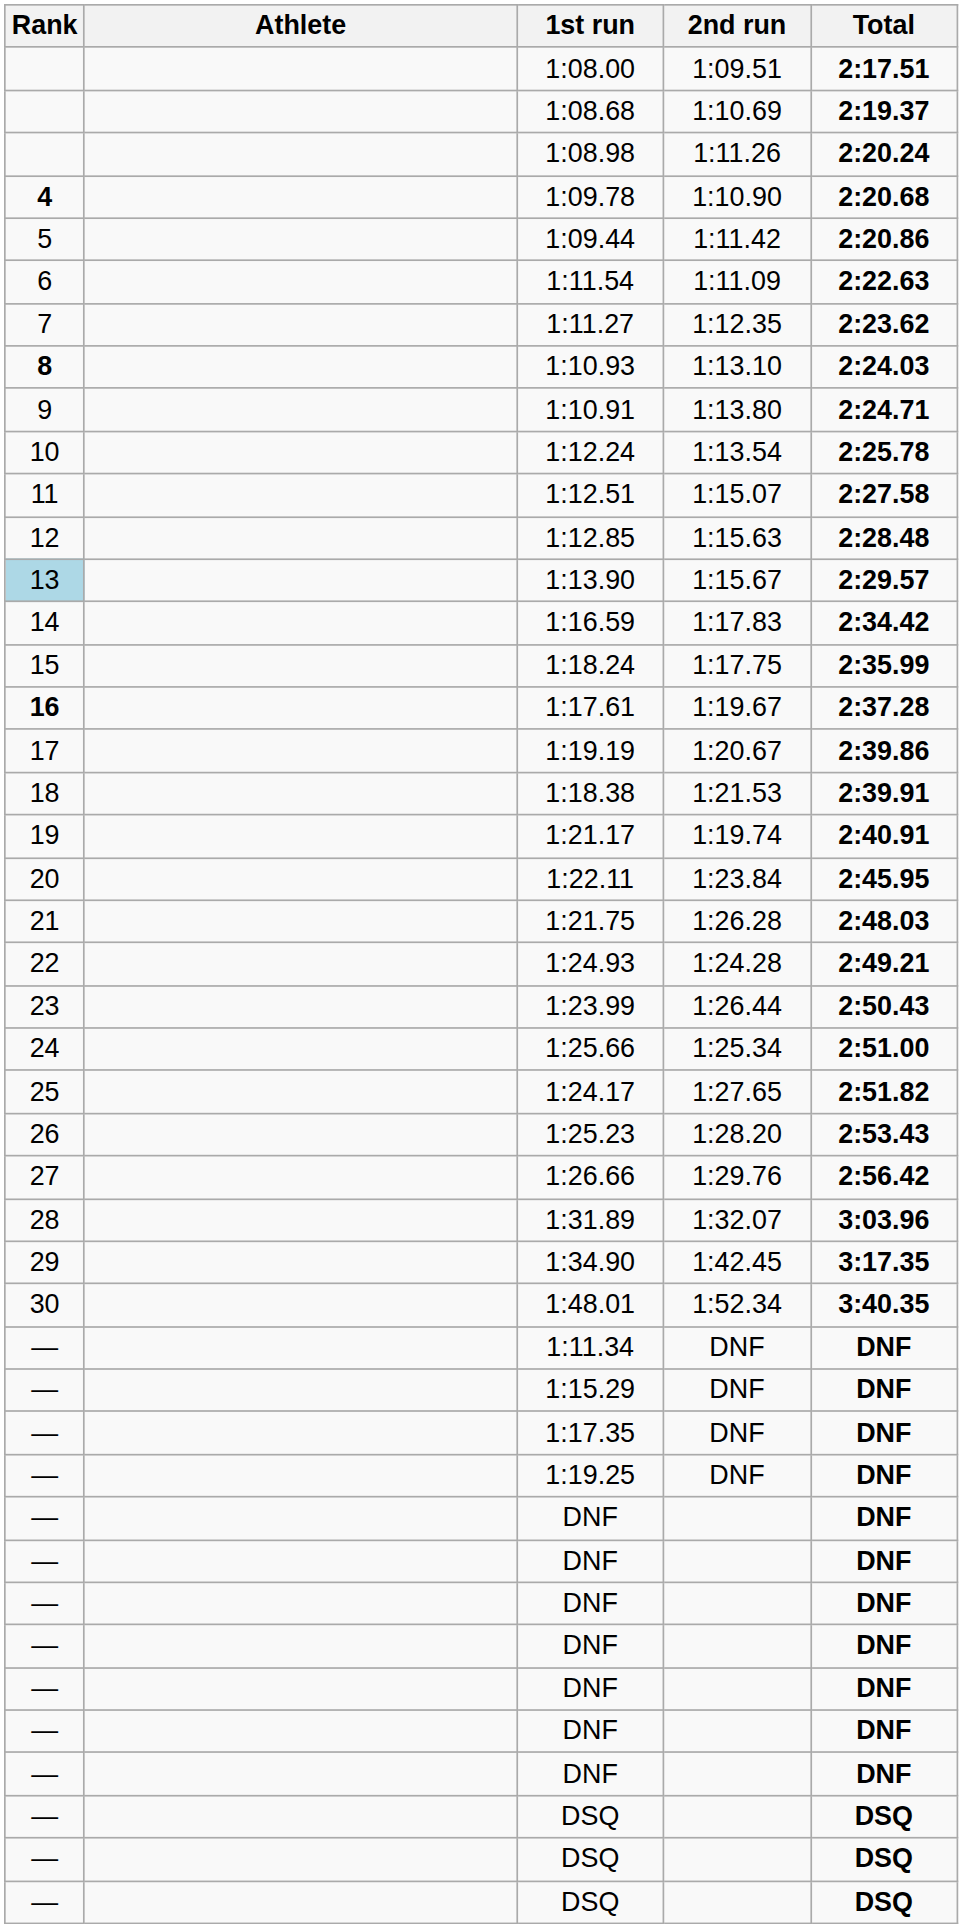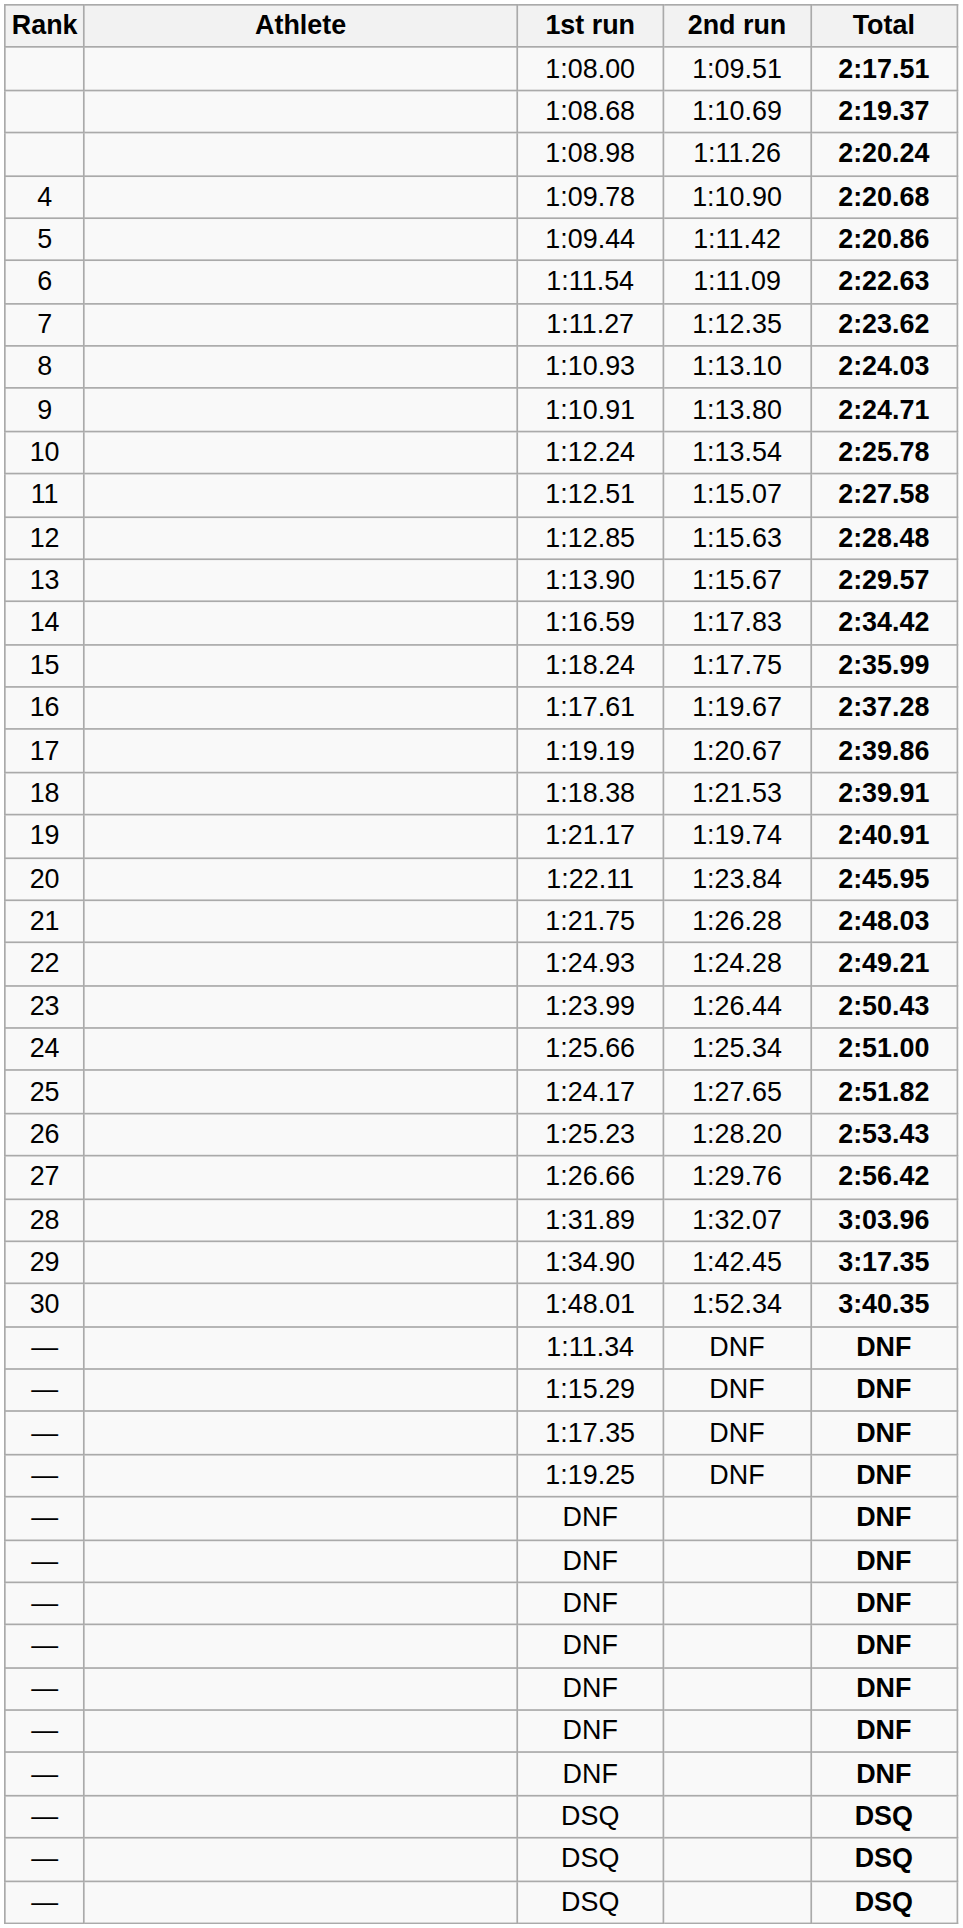(45, 196) bold -> (45, 196) normal
(45, 366) bold -> (45, 366) normal
(45, 580) lightblue background -> (45, 580) no background
(45, 707) bold -> (45, 707) normal
